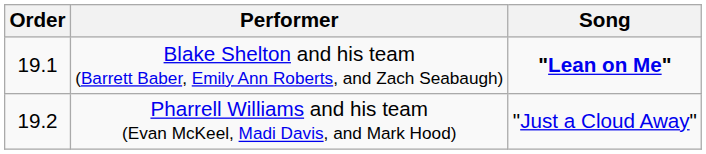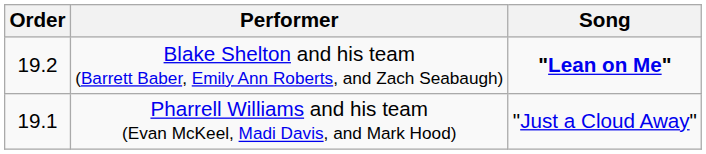(38, 65) 19.1 -> (38, 65) 19.2
(38, 121) 19.2 -> (38, 121) 19.1
